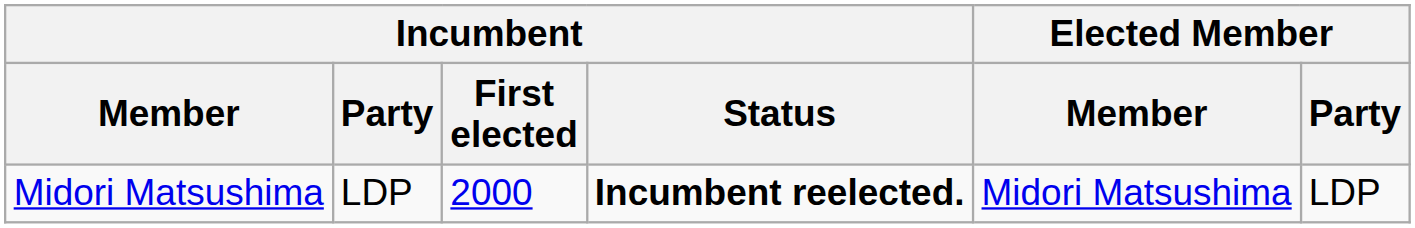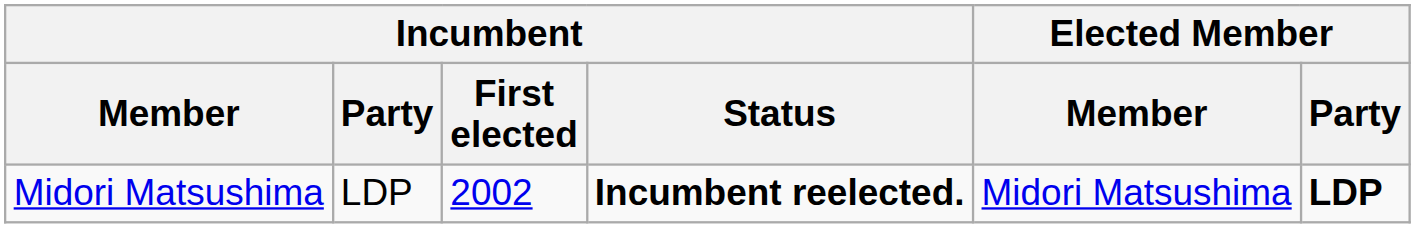(491, 192) 2000 -> (491, 192) 2002
(1345, 192) normal -> (1346, 192) bold
